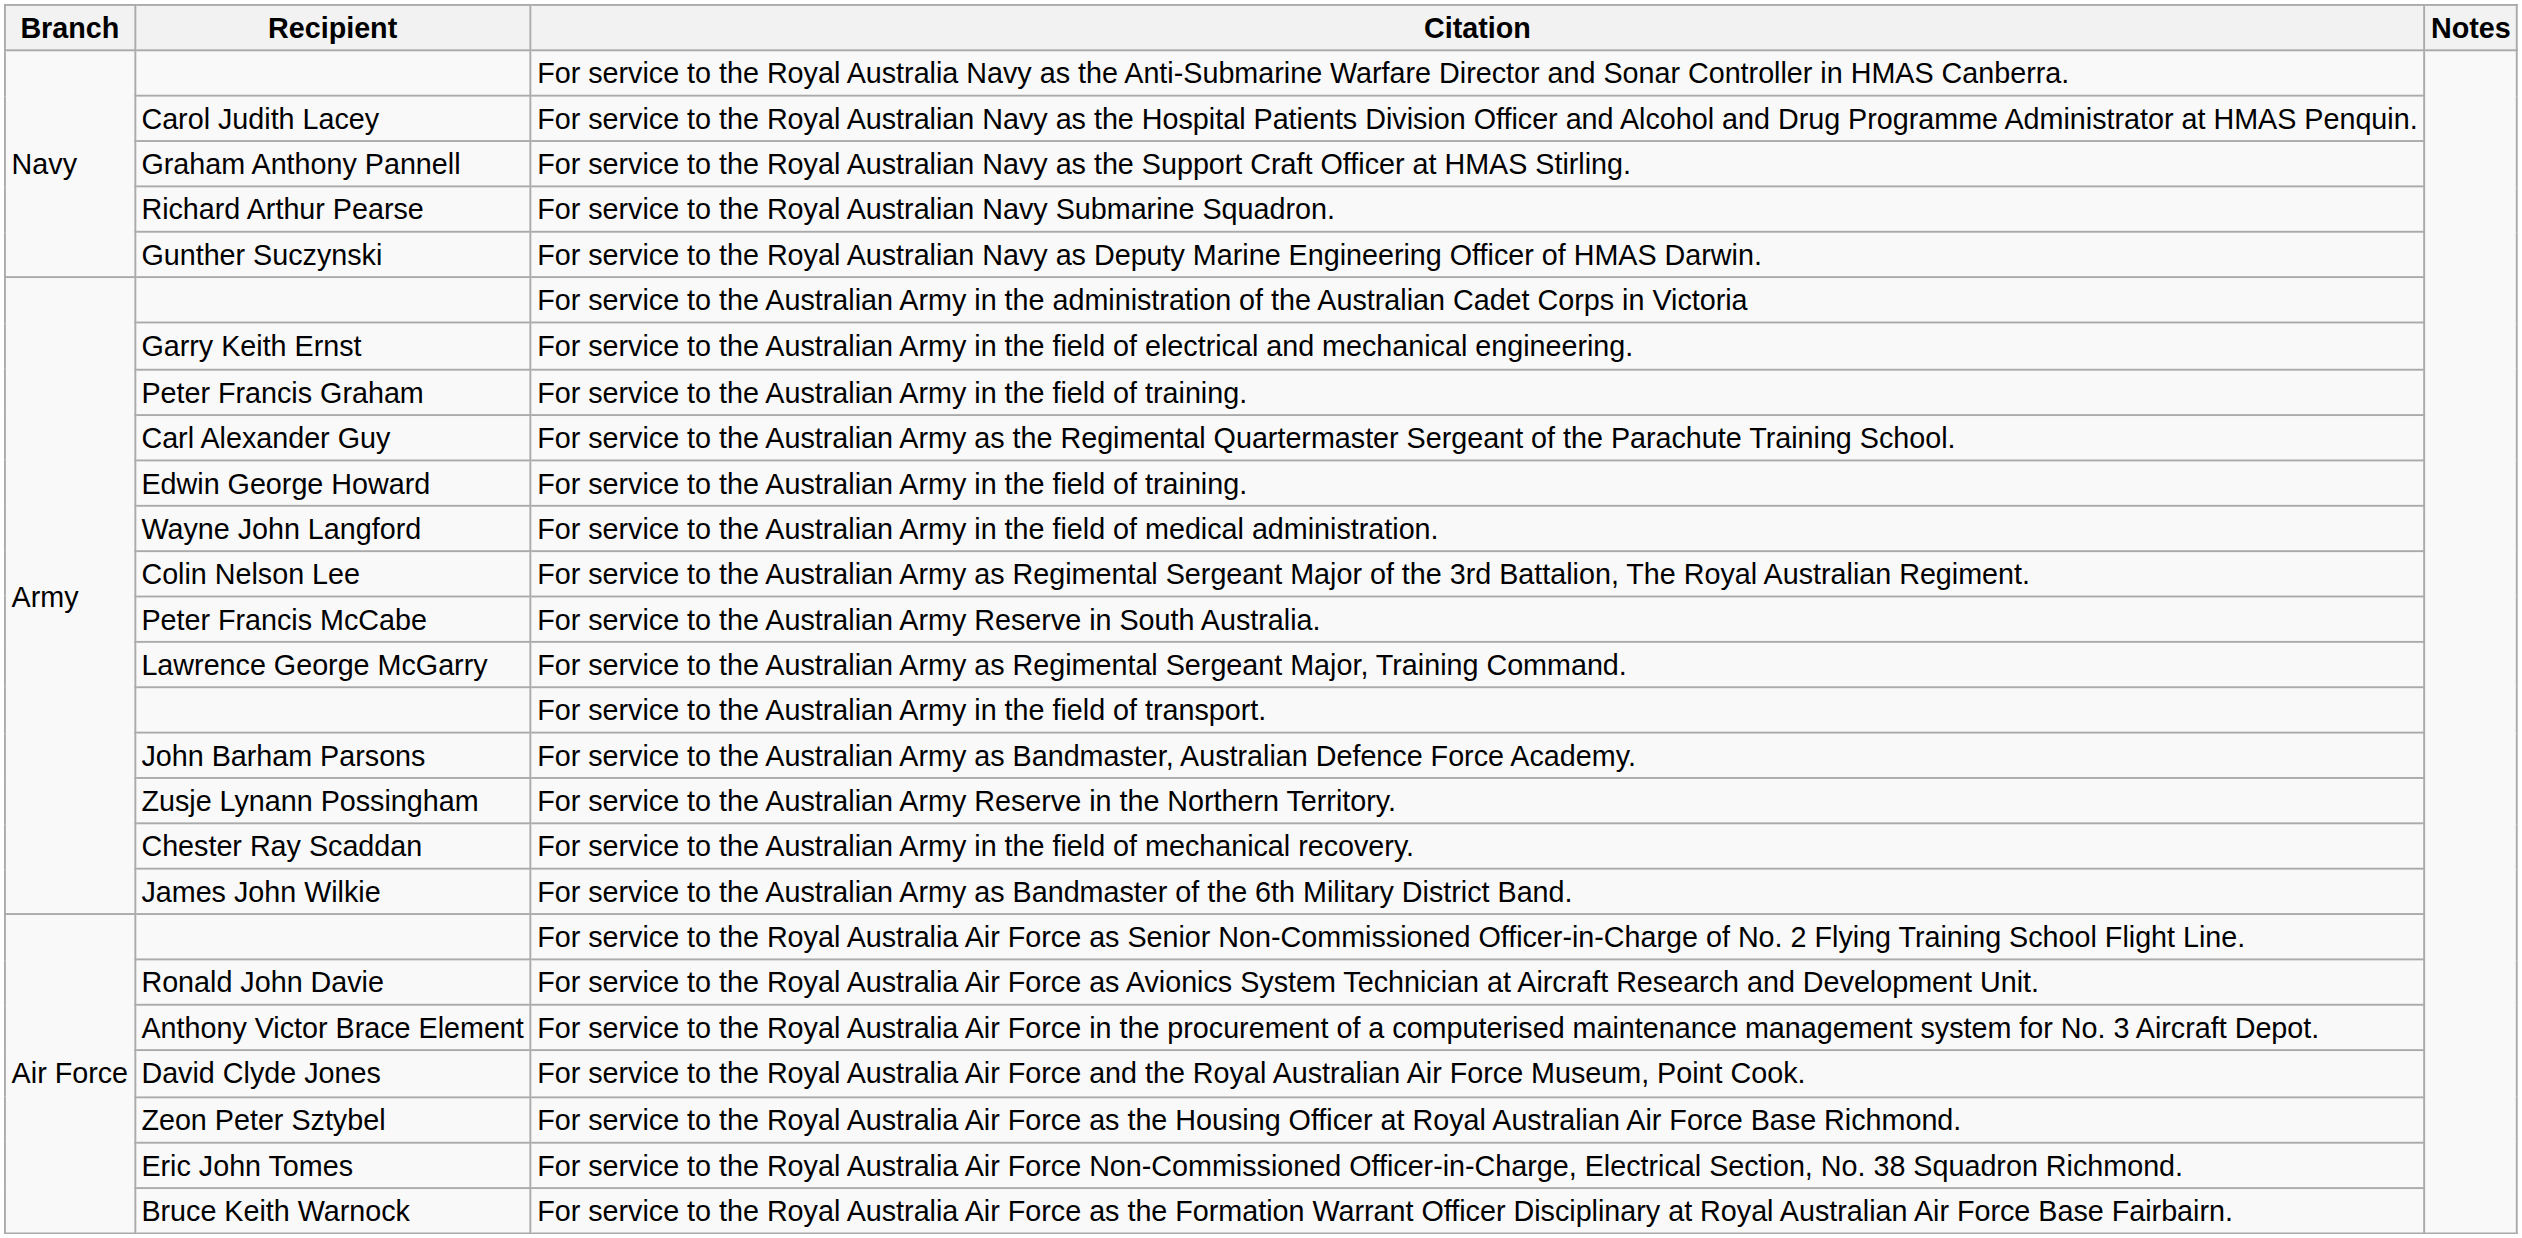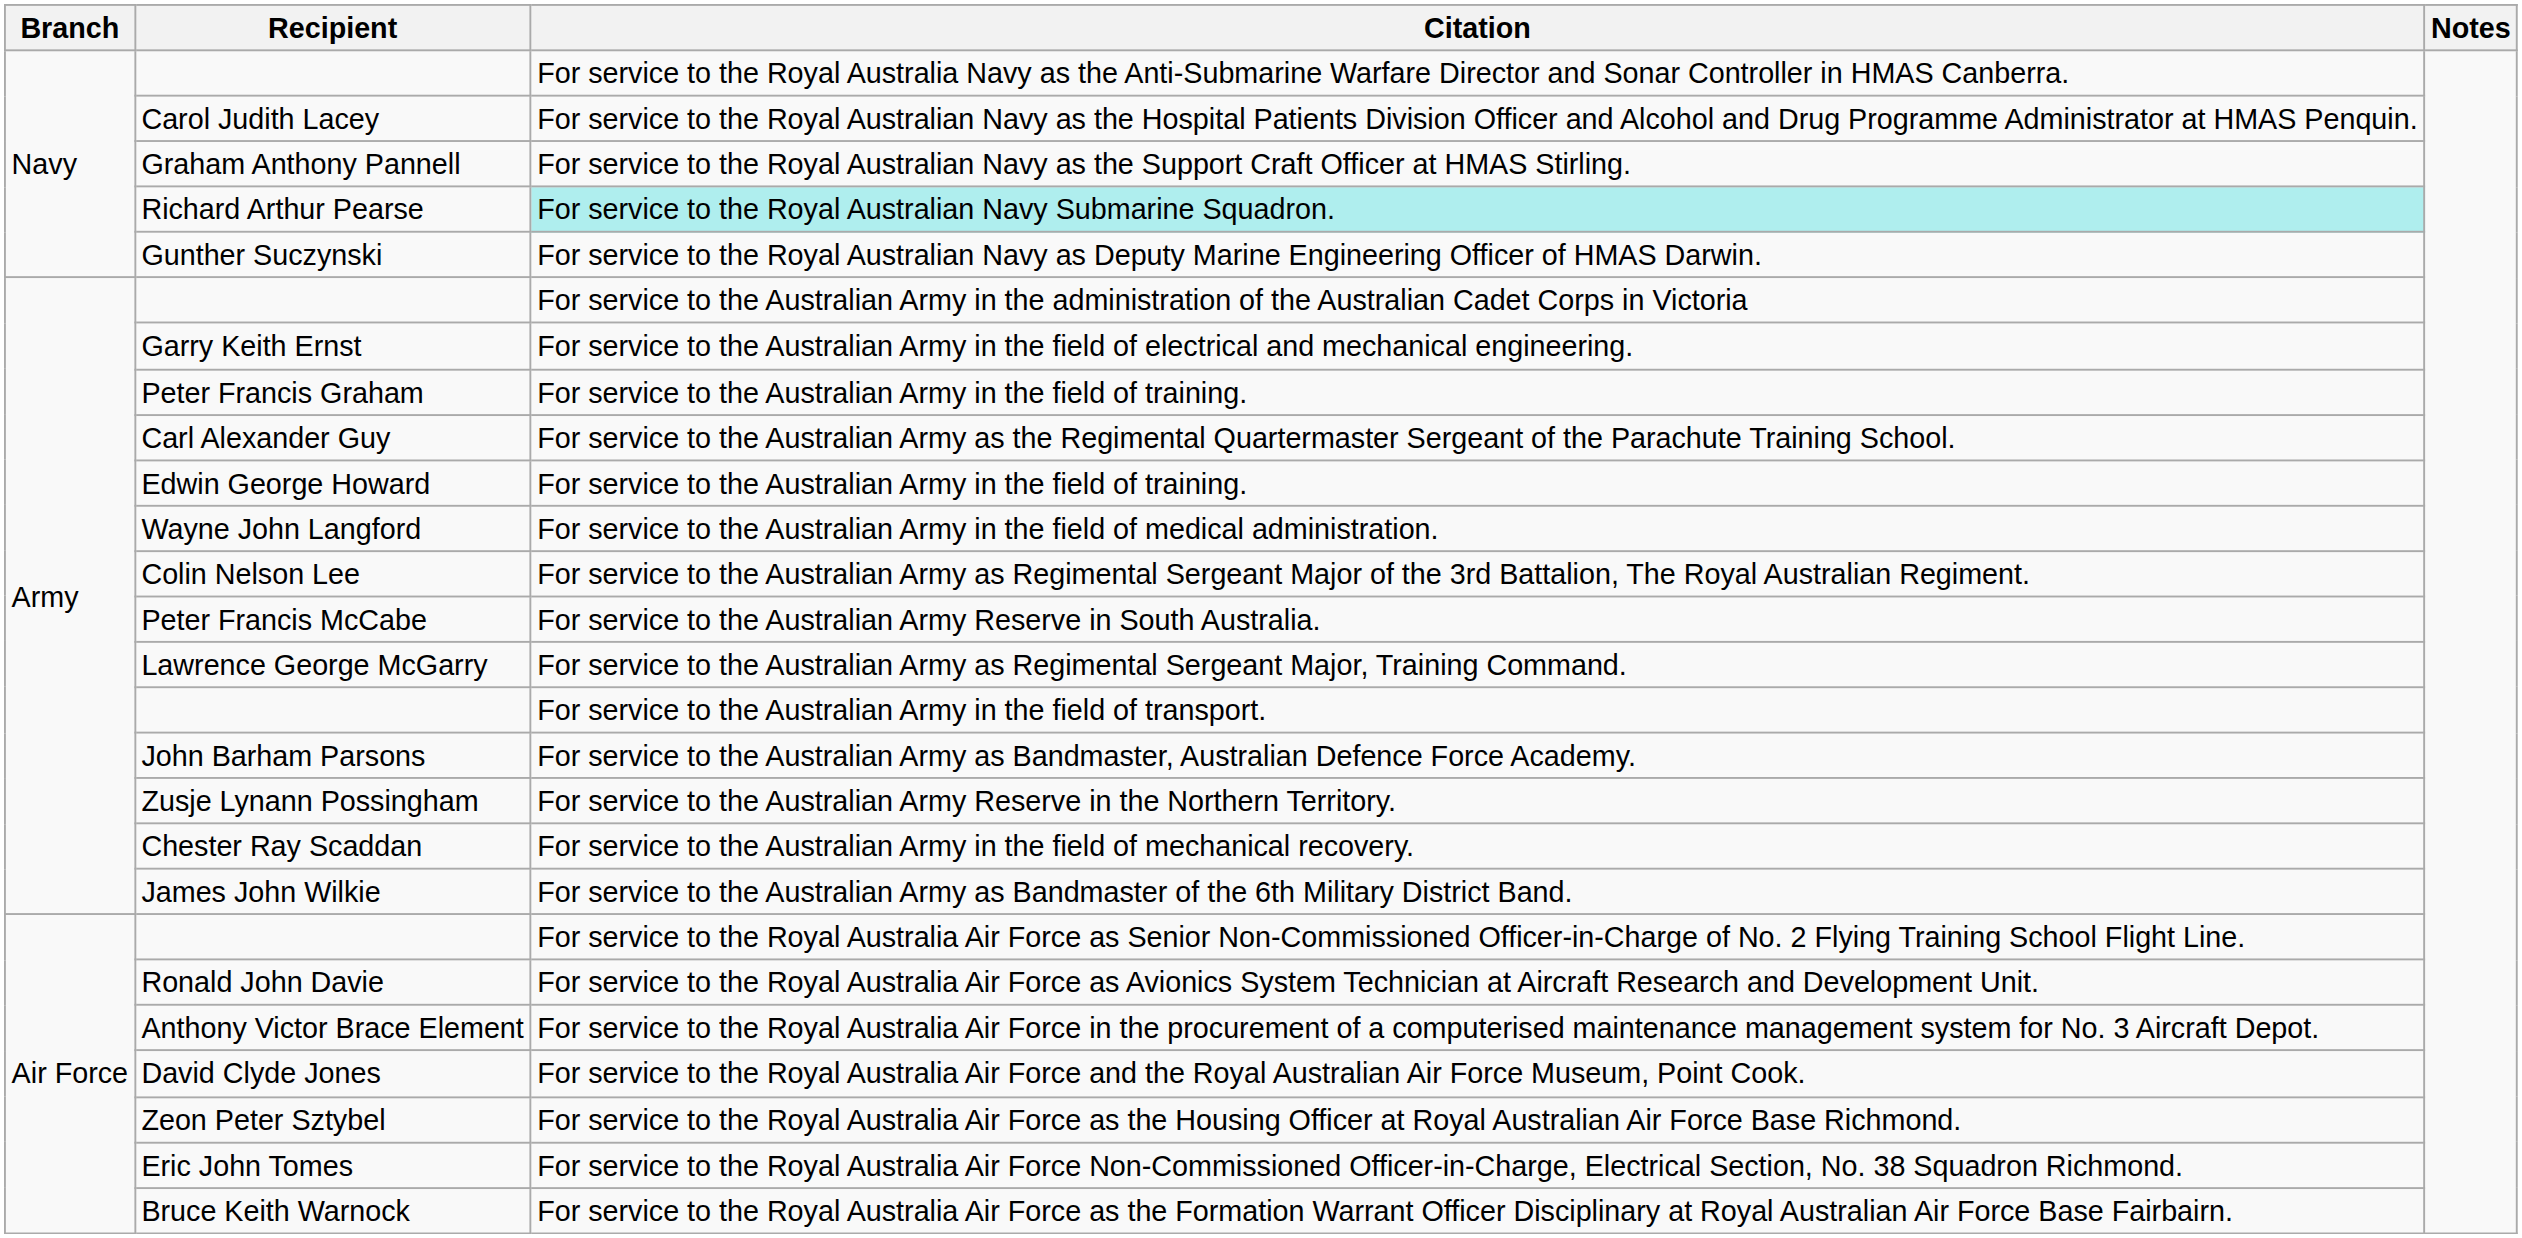(936, 210) no background -> (936, 210) paleturquoise background
